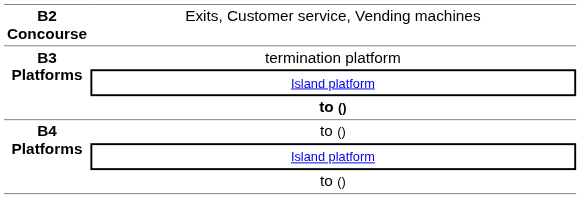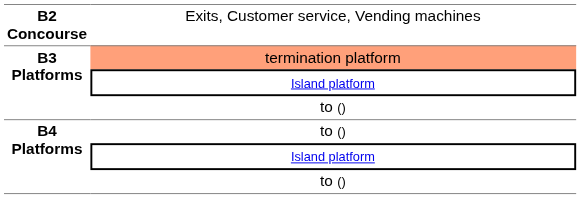(333, 57) no background -> (333, 57) lightsalmon background
(333, 107) bold -> (333, 107) normal
